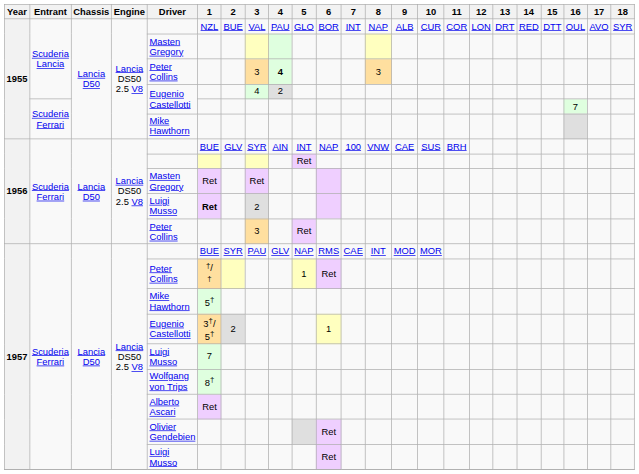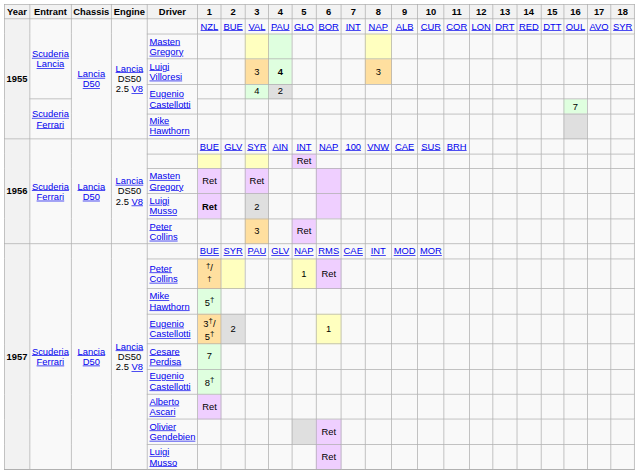(164, 71) Peter Collins -> (166, 71) Luigi Villoresi
(163, 356) Luigi Musso -> (165, 356) Cesare Perdisa
(169, 381) Wolfgang von Trips -> (170, 381) Eugenio Castellotti
